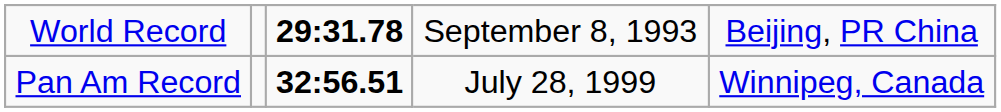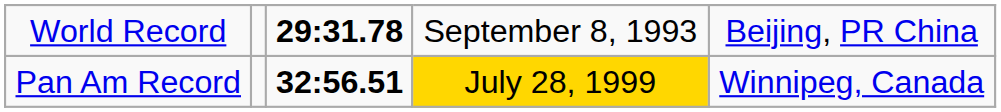(560, 82) no background -> (560, 82) gold background
